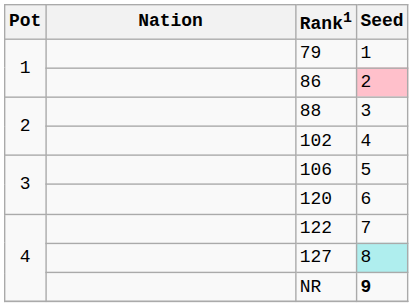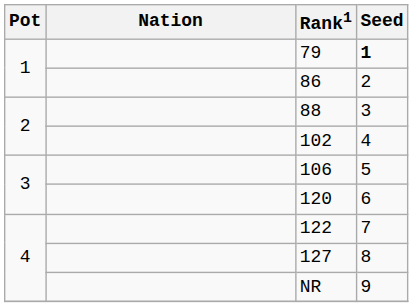(366, 53) normal -> (366, 53) bold
(366, 82) pink background -> (366, 82) no background
(366, 258) paleturquoise background -> (366, 258) no background
(366, 287) bold -> (366, 287) normal
